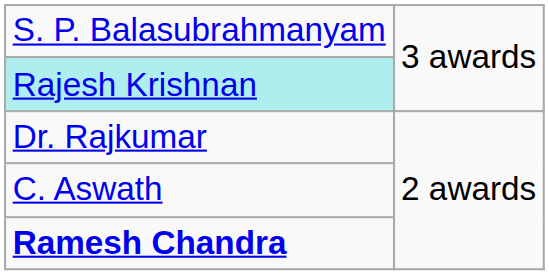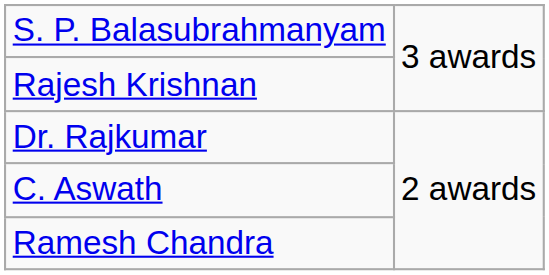(135, 83) paleturquoise background -> (135, 83) no background
(150, 242) bold -> (143, 242) normal
